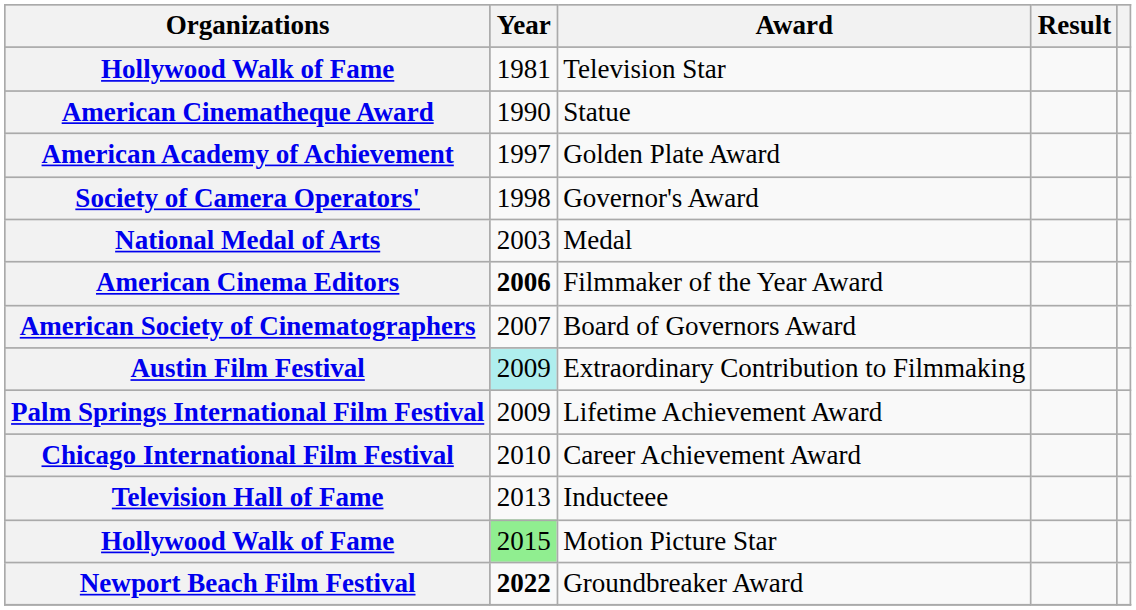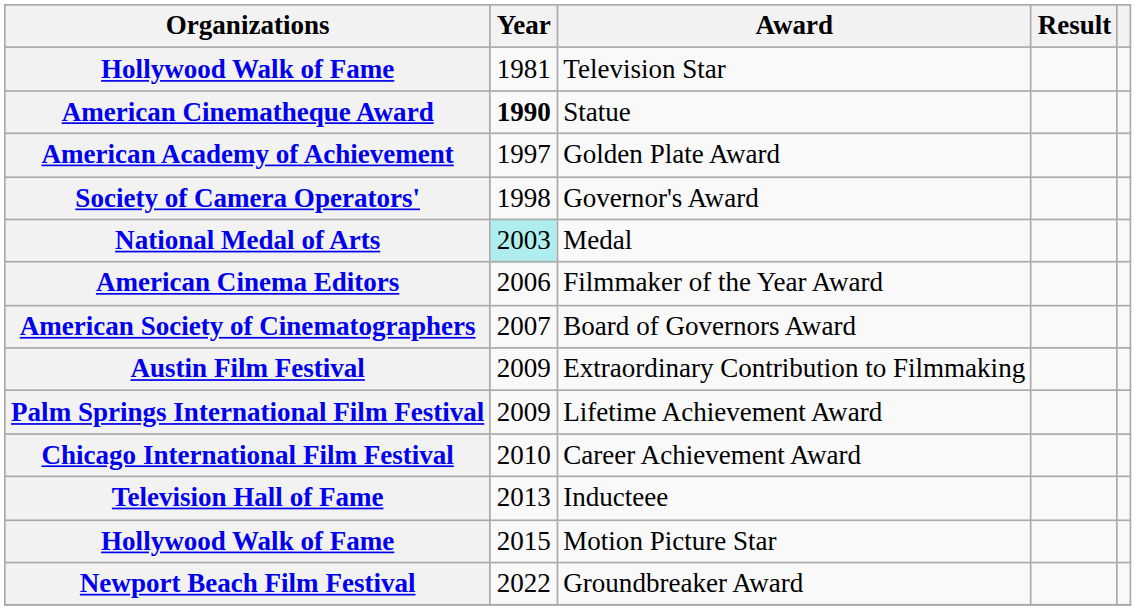(524, 111) normal -> (524, 111) bold
(524, 240) no background -> (524, 240) paleturquoise background
(524, 283) bold -> (524, 283) normal
(524, 369) paleturquoise background -> (524, 369) no background
(524, 540) lightgreen background -> (524, 540) no background
(524, 583) bold -> (524, 583) normal
